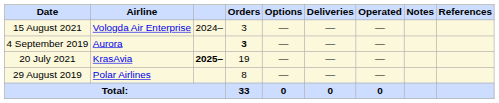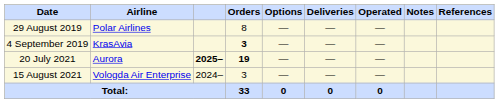rows swapped: (47, 75) <-> (47, 28)
(108, 43) Aurora -> (113, 43) KrasAvia
(113, 59) KrasAvia -> (108, 59) Aurora
(244, 59) normal -> (244, 59) bold
